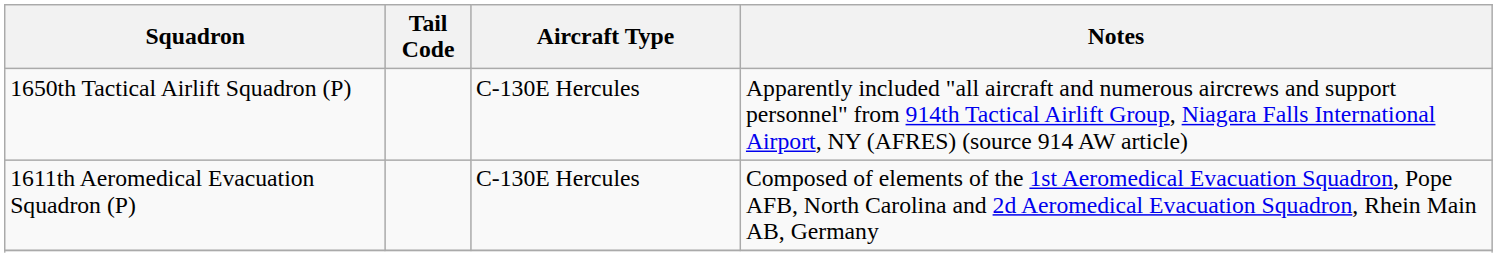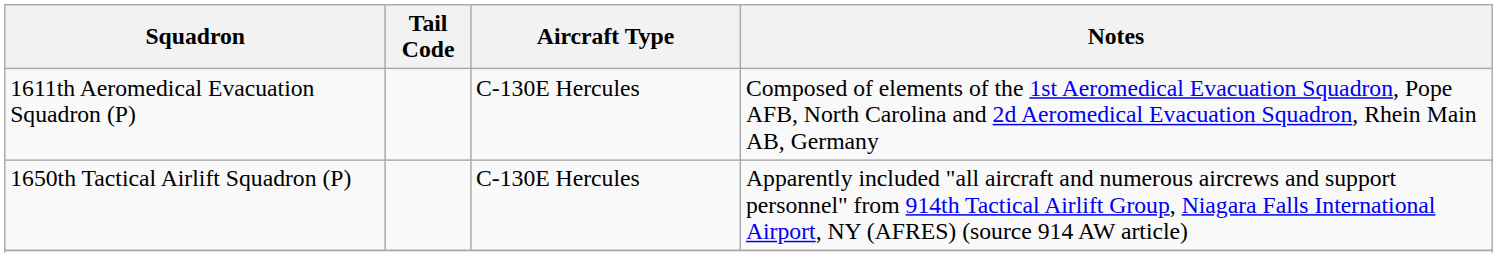rows swapped: (181, 87) <-> (162, 191)
